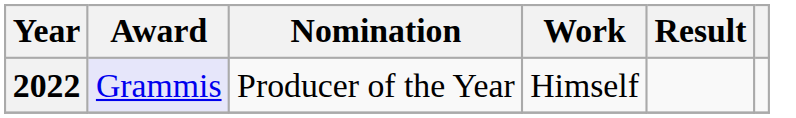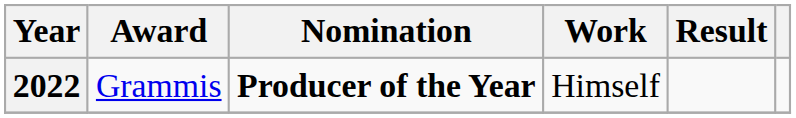(159, 84) lavender background -> (159, 84) no background
(376, 84) normal -> (386, 84) bold
